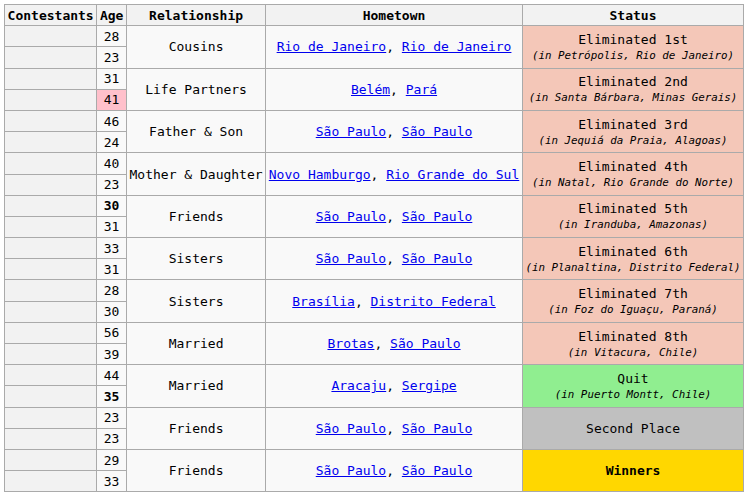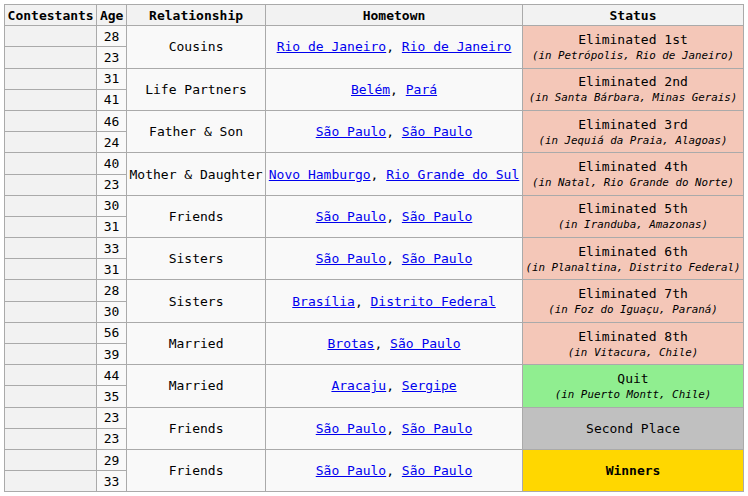(112, 100) pink background -> (112, 100) no background
(112, 206) bold -> (112, 206) normal
(112, 396) bold -> (112, 396) normal
